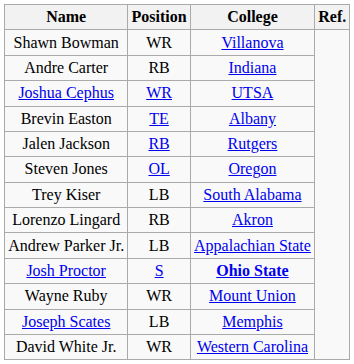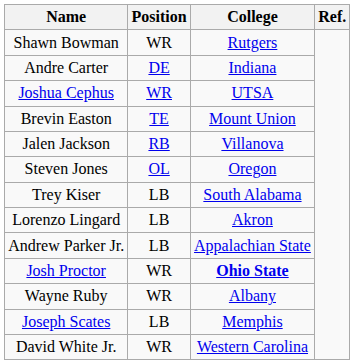(252, 42) Villanova -> (252, 42) Rutgers
(159, 67) RB -> (159, 67) DE
(252, 118) Albany -> (252, 118) Mount Union
(252, 144) Rutgers -> (252, 144) Villanova
(159, 220) RB -> (159, 220) LB
(159, 270) S -> (159, 270) WR
(252, 296) Mount Union -> (252, 296) Albany
